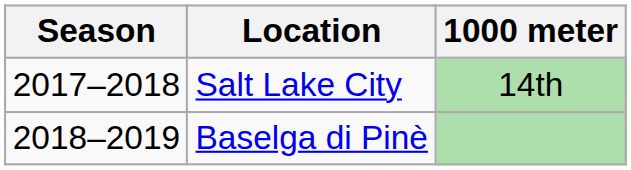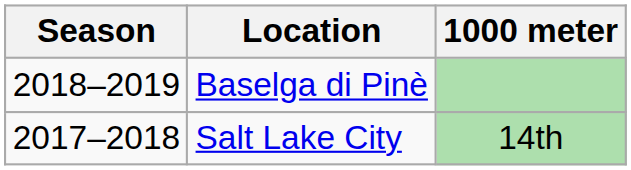rows swapped: (299, 84) <-> (312, 137)
